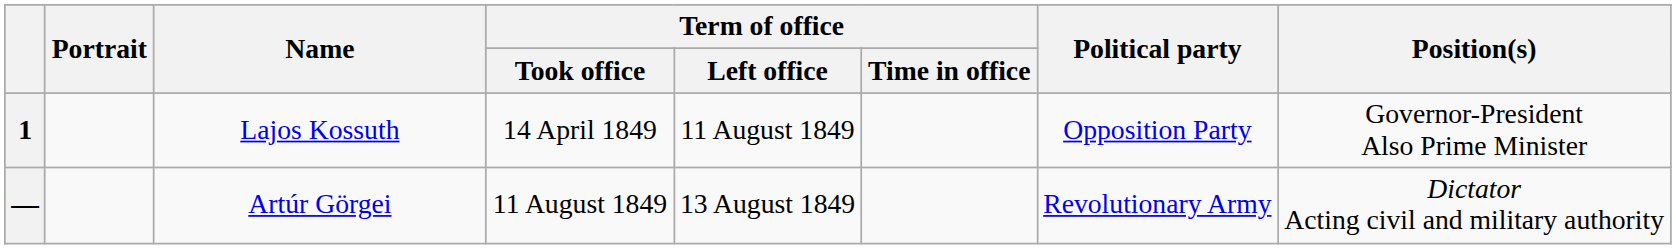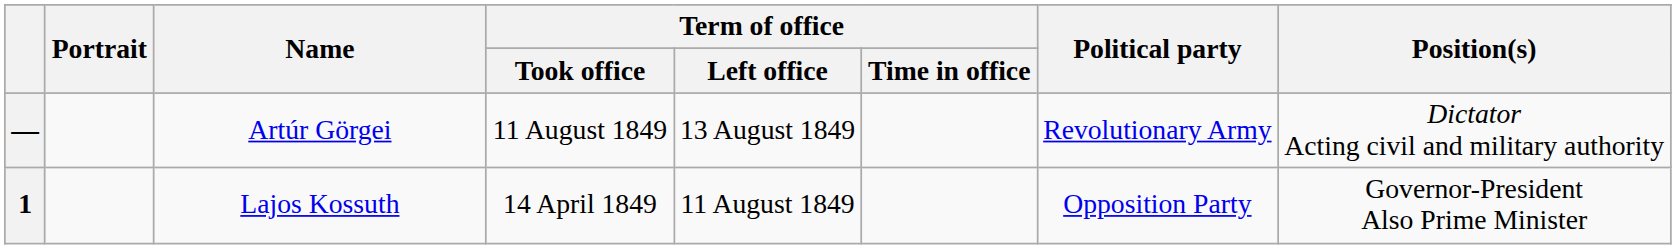rows swapped: (25, 129) <-> (25, 204)
